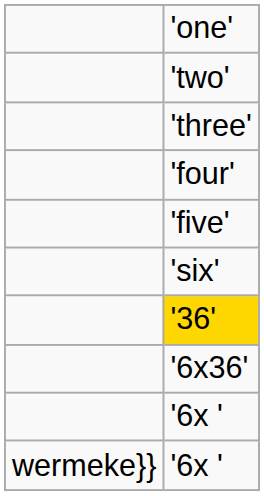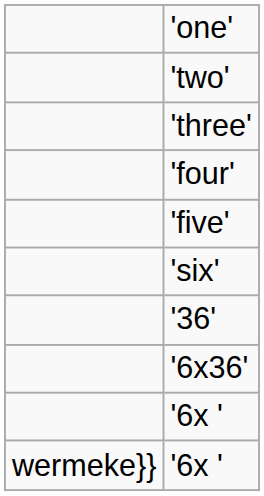(193, 319) gold background -> (193, 319) no background
